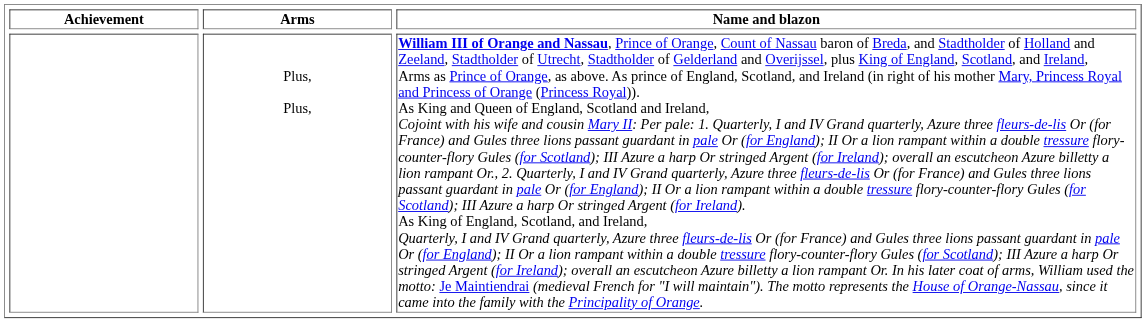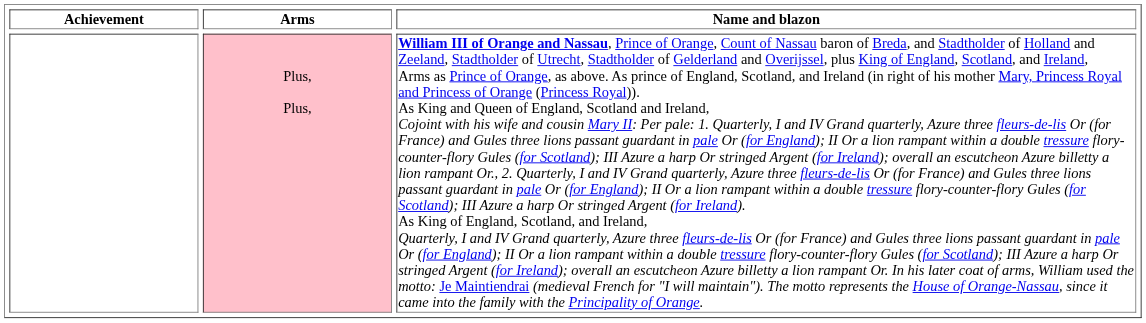(297, 92) no background -> (297, 92) pink background
